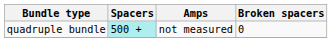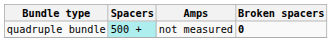(241, 30) normal -> (241, 30) bold
